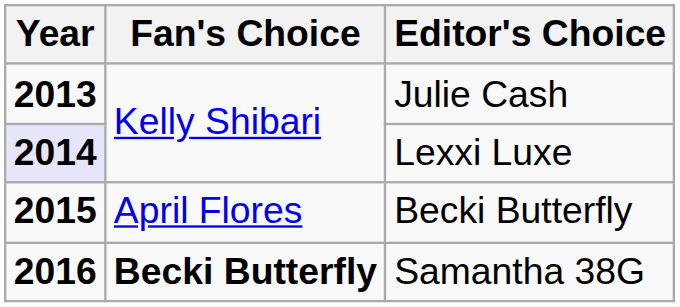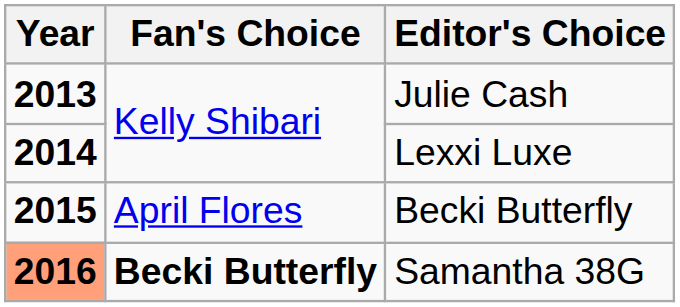(55, 152) lavender background -> (55, 152) no background
(55, 270) no background -> (55, 270) lightsalmon background
